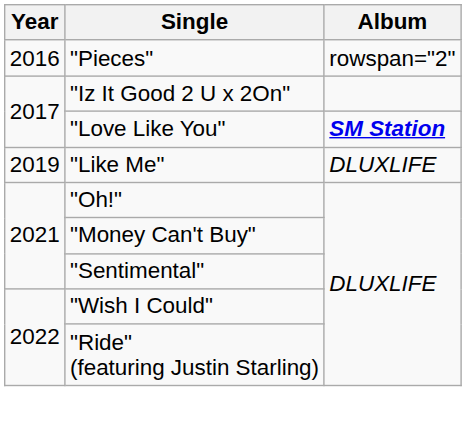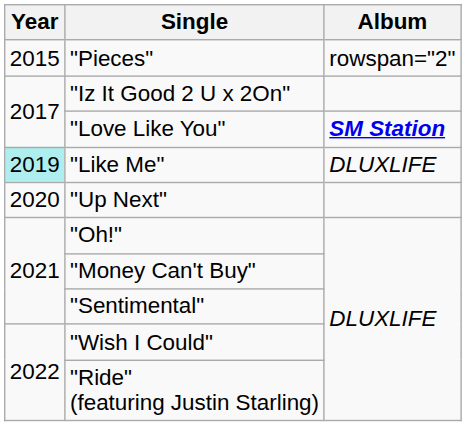(35, 57) 2016 -> (35, 57) 2015
(35, 164) no background -> (35, 164) paleturquoise background
+ row: (118, 199)
